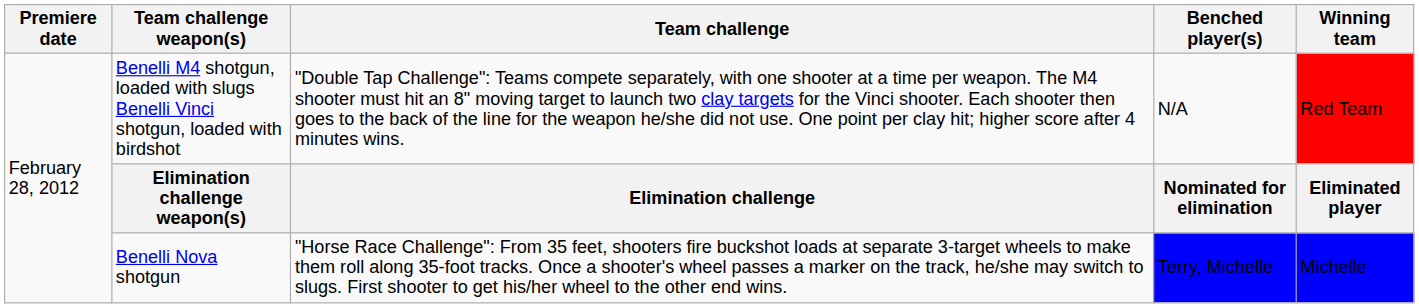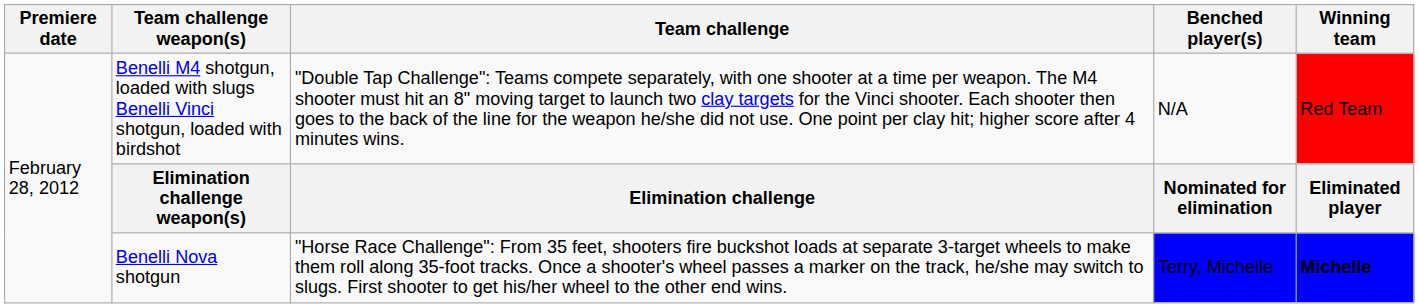(1333, 267) normal -> (1336, 267) bold
